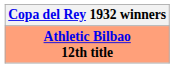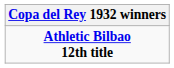(87, 44) lightsalmon background -> (87, 44) no background
